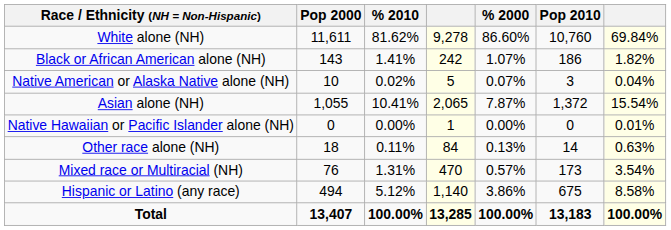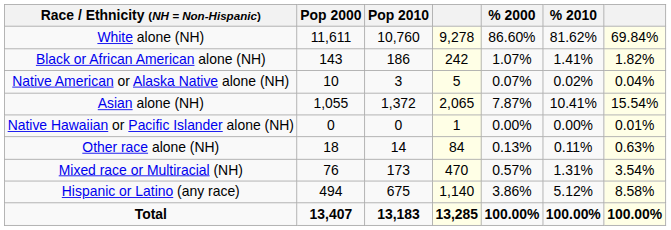columns swapped: (570, 15) <-> (395, 15)
